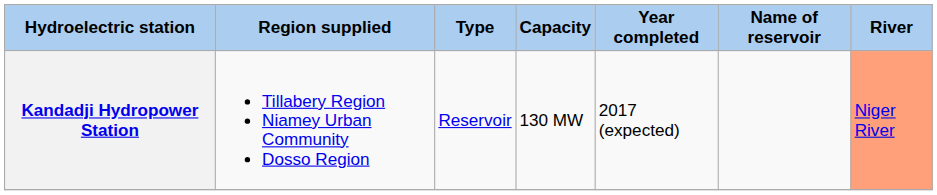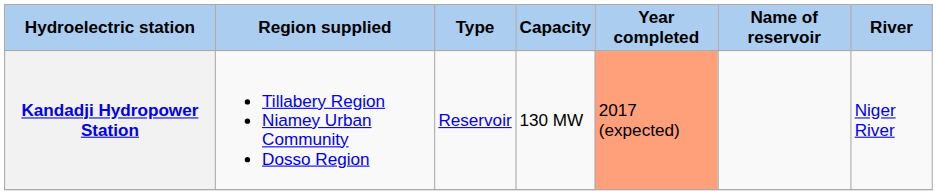(639, 120) no background -> (639, 120) lightsalmon background
(875, 120) lightsalmon background -> (875, 120) no background
